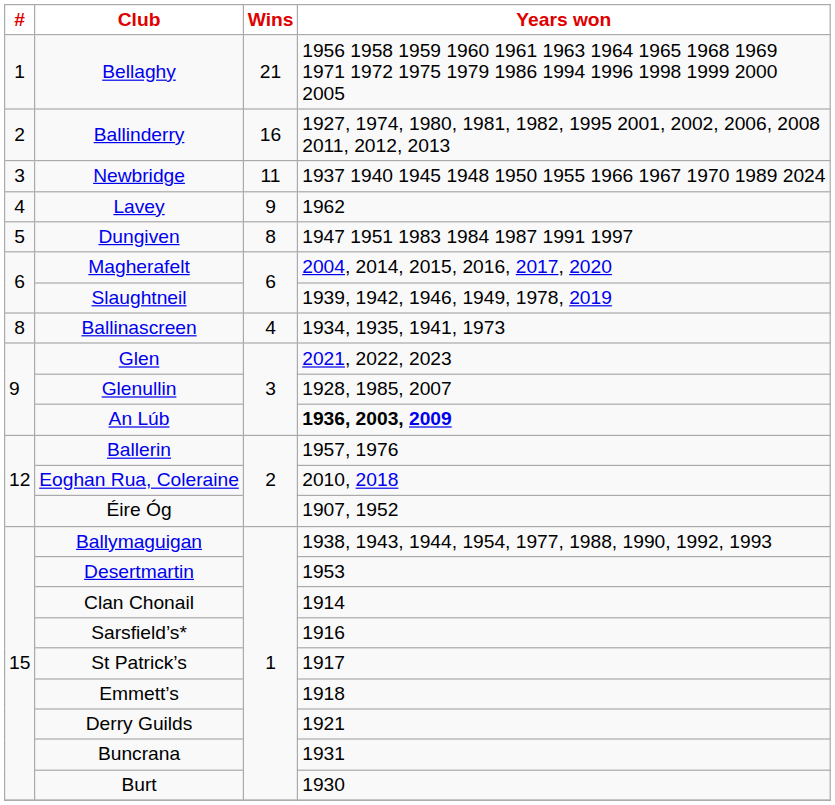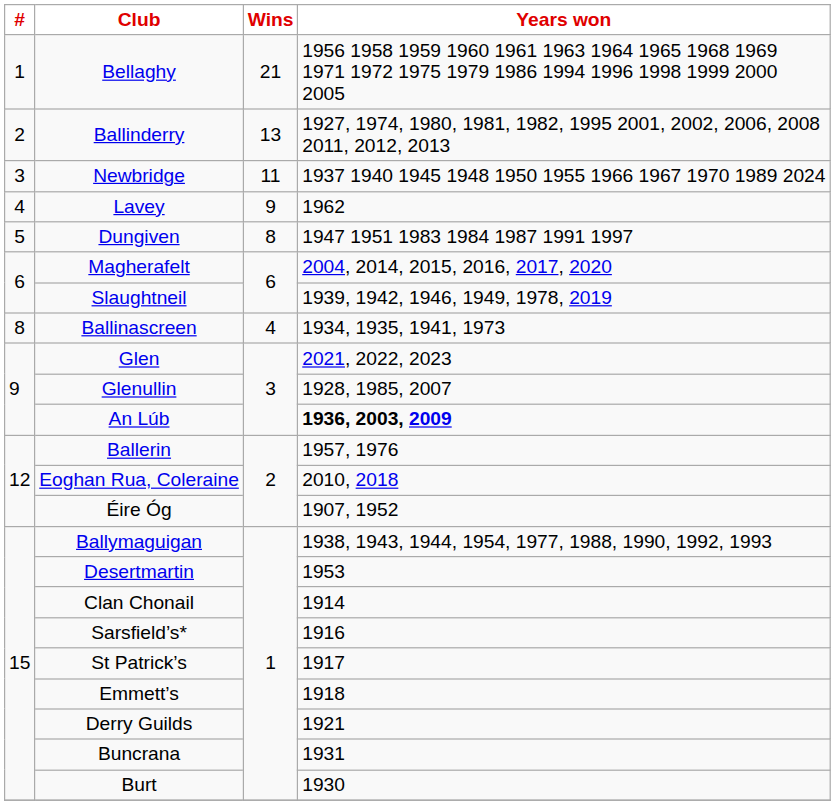(271, 134) 16 -> (271, 134) 13
